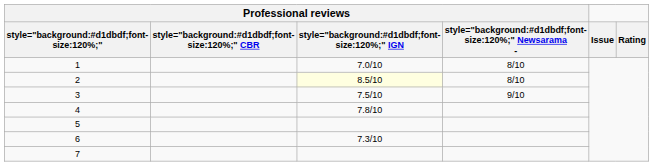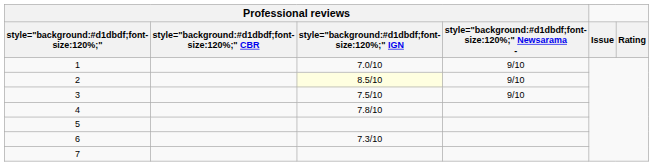(516, 65) 8/10 -> (516, 65) 9/10
(516, 80) 8/10 -> (516, 80) 9/10
